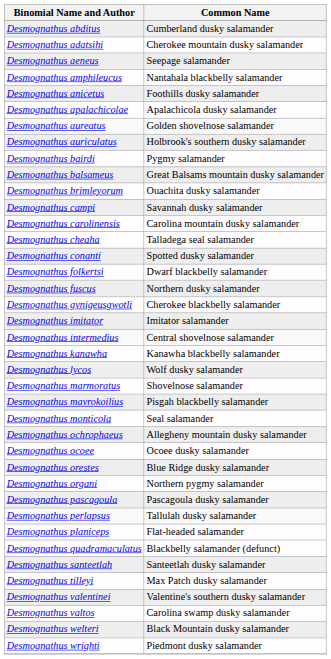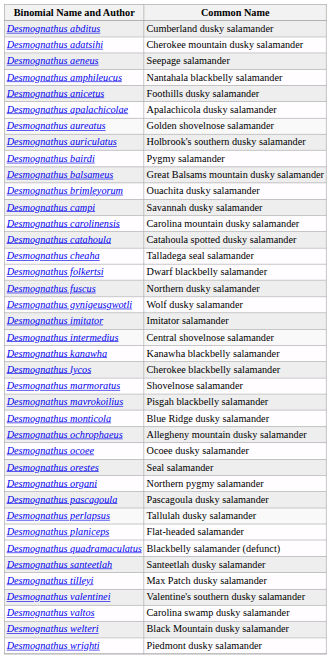+ row: (59, 239)
- row: (54, 256)
(213, 304) Cherokee blackbelly salamander -> (195, 304) Wolf dusky salamander
(195, 369) Wolf dusky salamander -> (213, 369) Cherokee blackbelly salamander
(180, 418) Seal salamander -> (208, 418) Blue Ridge dusky salamander
(208, 467) Blue Ridge dusky salamander -> (180, 467) Seal salamander
